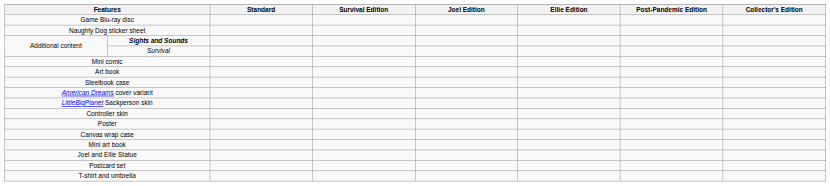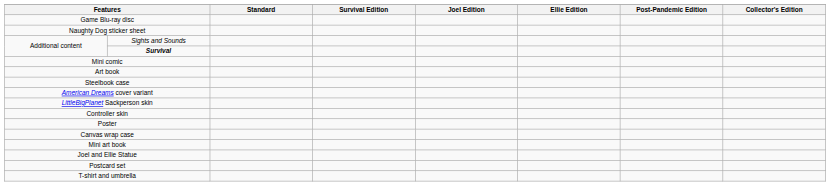(159, 41) bold -> (158, 41) normal
(158, 51) normal -> (158, 51) bold
